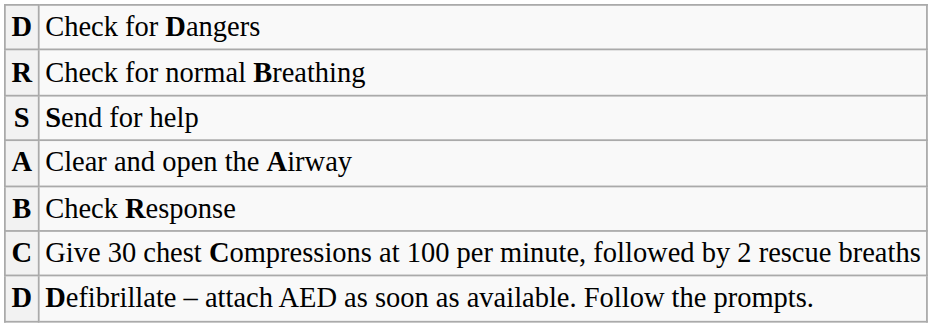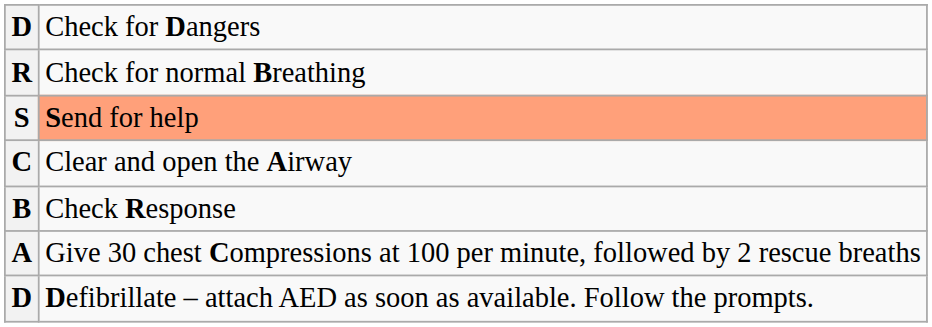(122, 117) no background -> (122, 117) lightsalmon background
(22, 162) A -> (22, 162) C
(22, 252) C -> (22, 252) A
